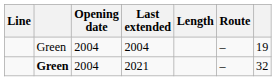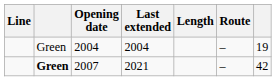(86, 66) 2004 -> (86, 66) 2007
(262, 66) 32 -> (262, 66) 42
